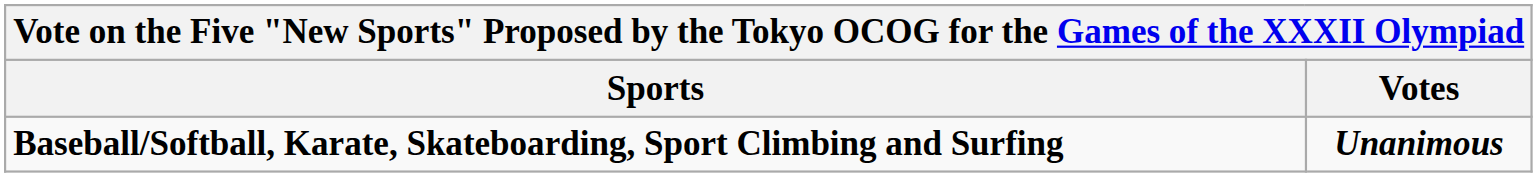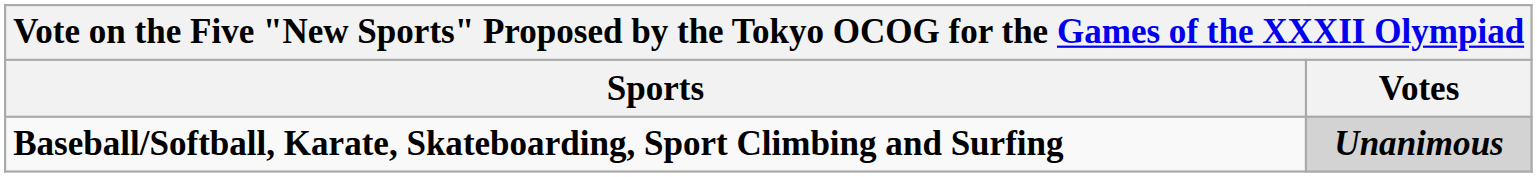(1419, 143) no background -> (1419, 143) lightgrey background
